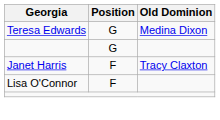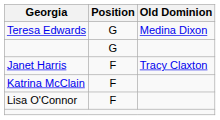+ row: (46, 83)
